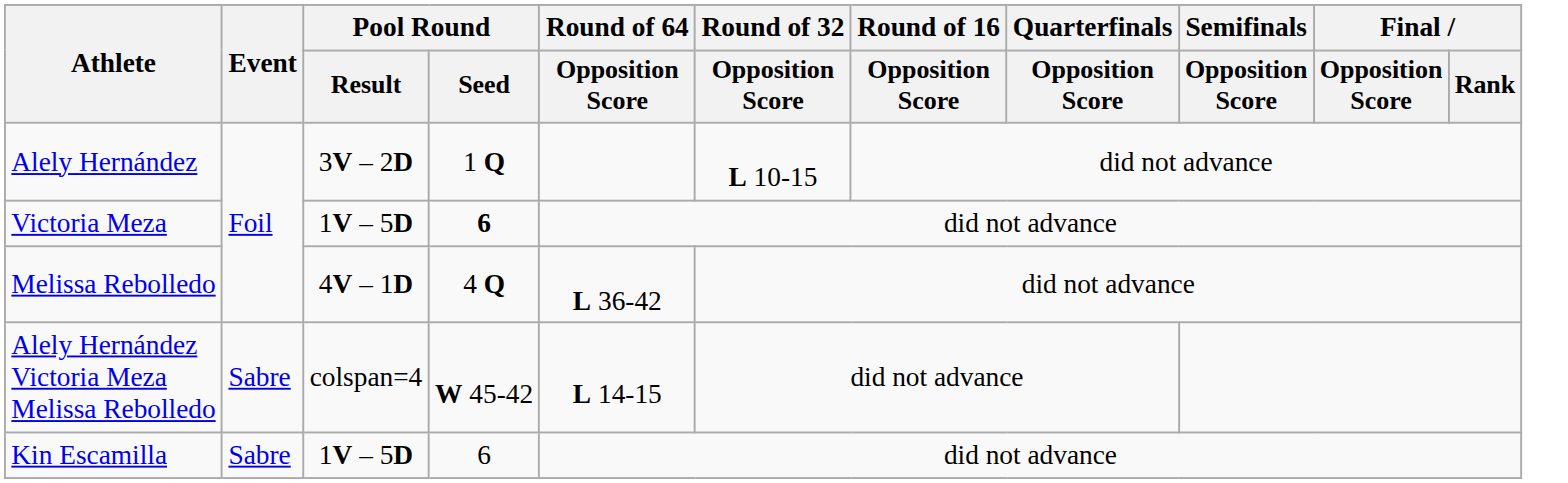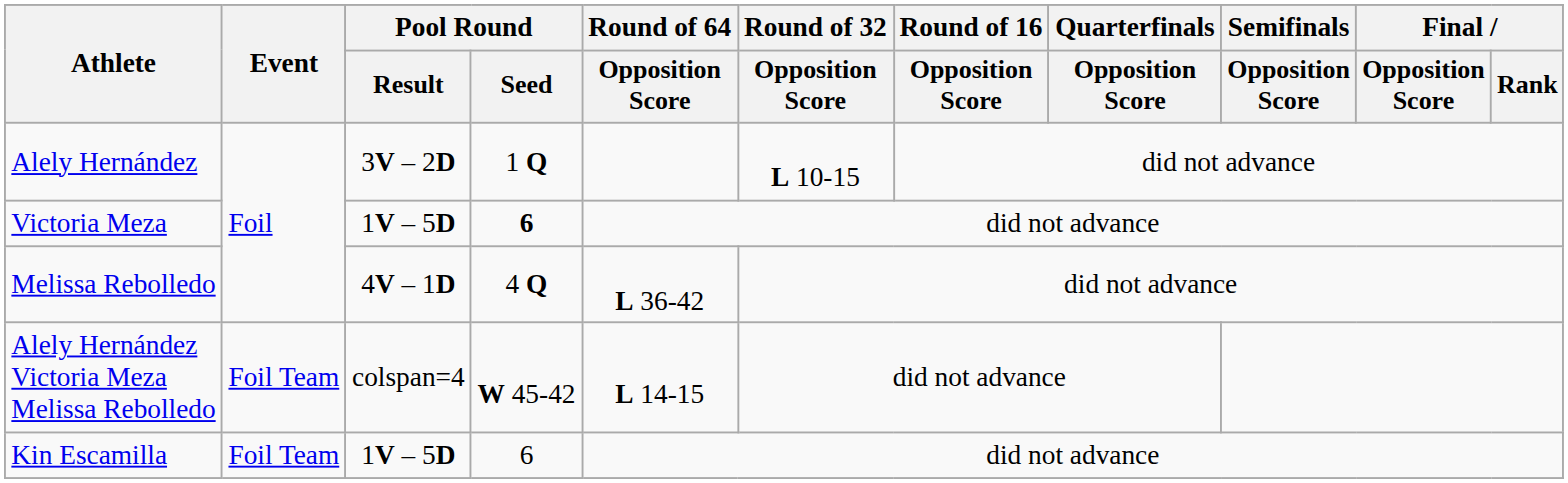(260, 377) Sabre -> (284, 377) Foil Team
(260, 455) Sabre -> (284, 455) Foil Team
